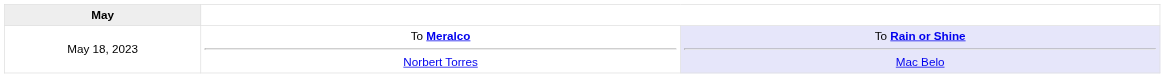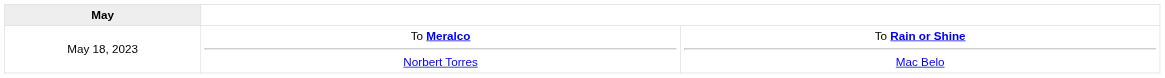(920, 49) lavender background -> (920, 49) no background
